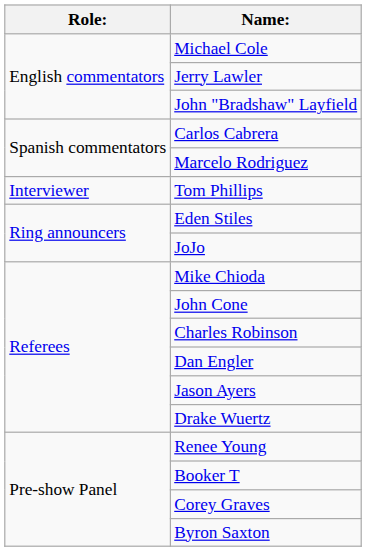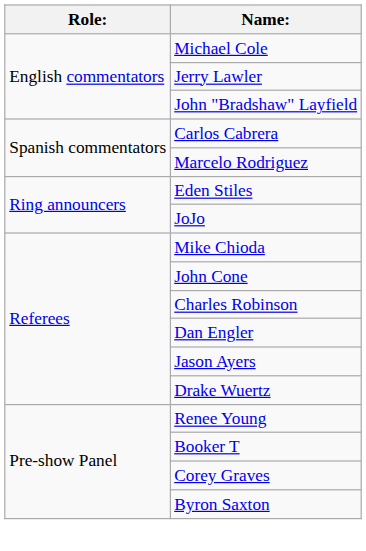- row: (218, 190)
